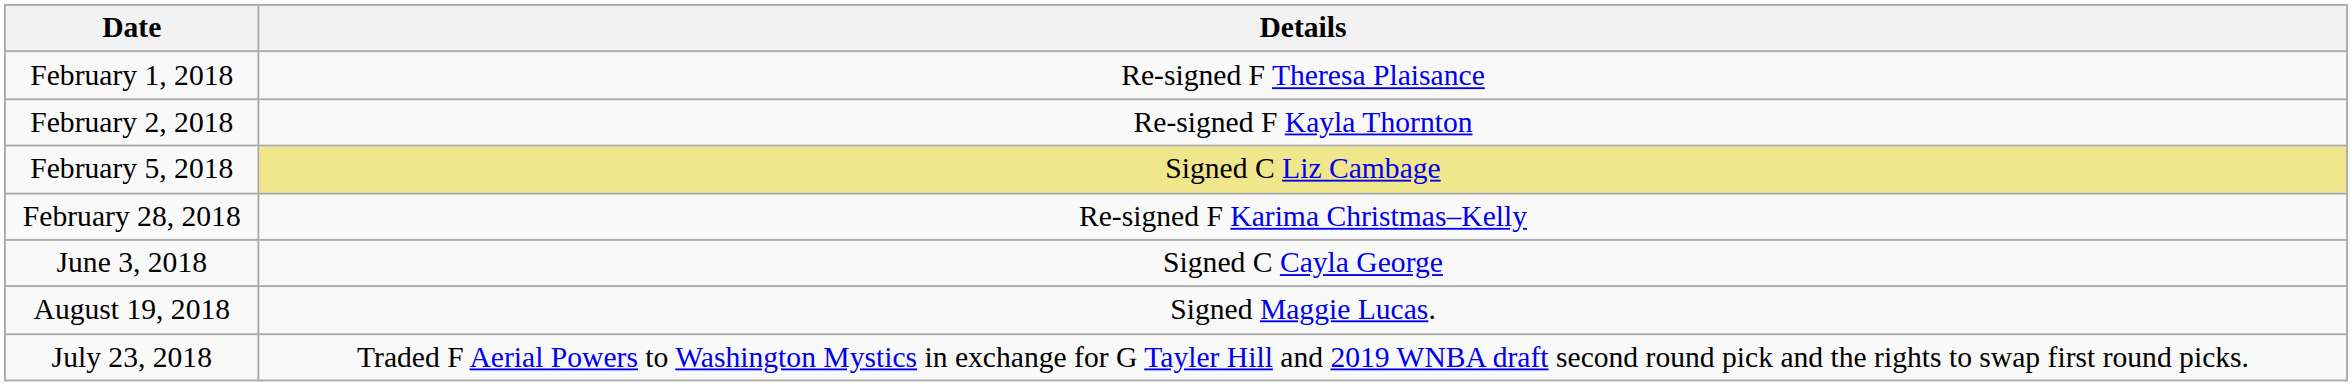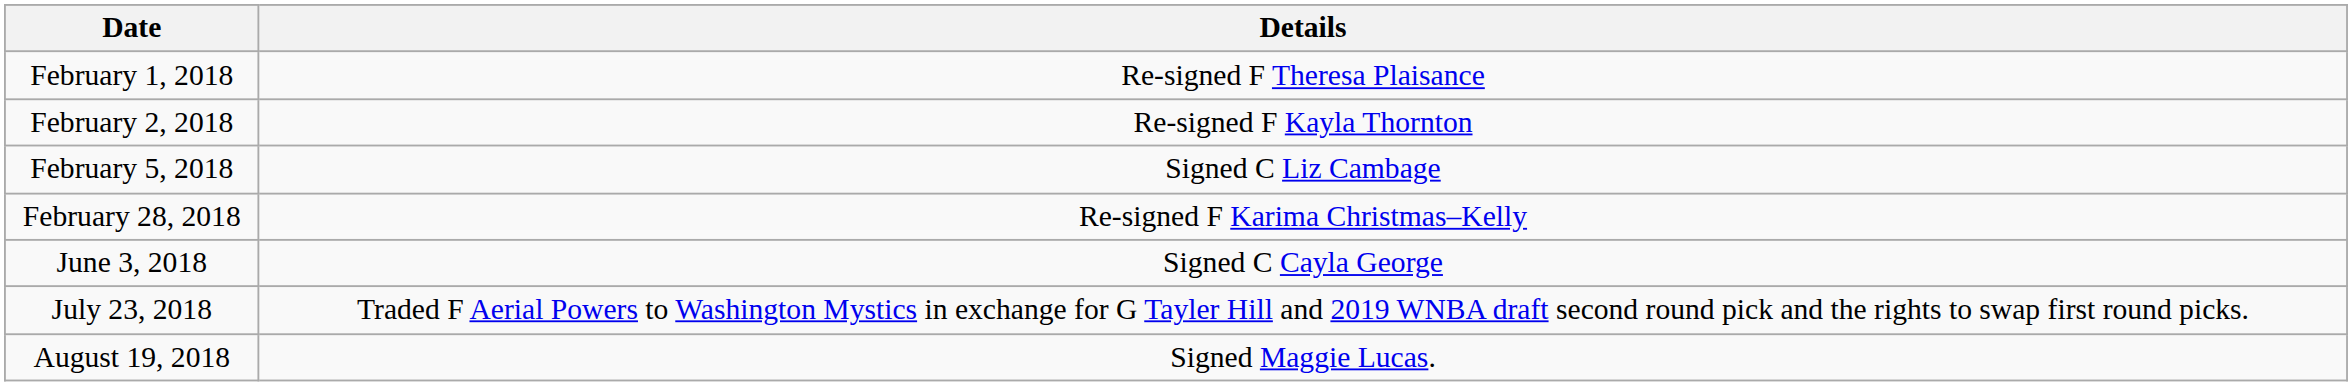(1303, 168) khaki background -> (1303, 168) no background
rows swapped: (132, 356) <-> (132, 309)
